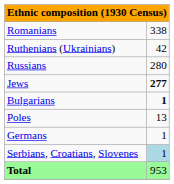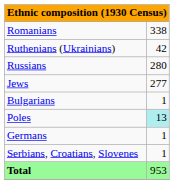(158, 83) bold -> (158, 83) normal
(164, 100) bold -> (164, 100) normal
(161, 118) no background -> (161, 118) paleturquoise background
(164, 153) lightblue background -> (164, 153) no background
